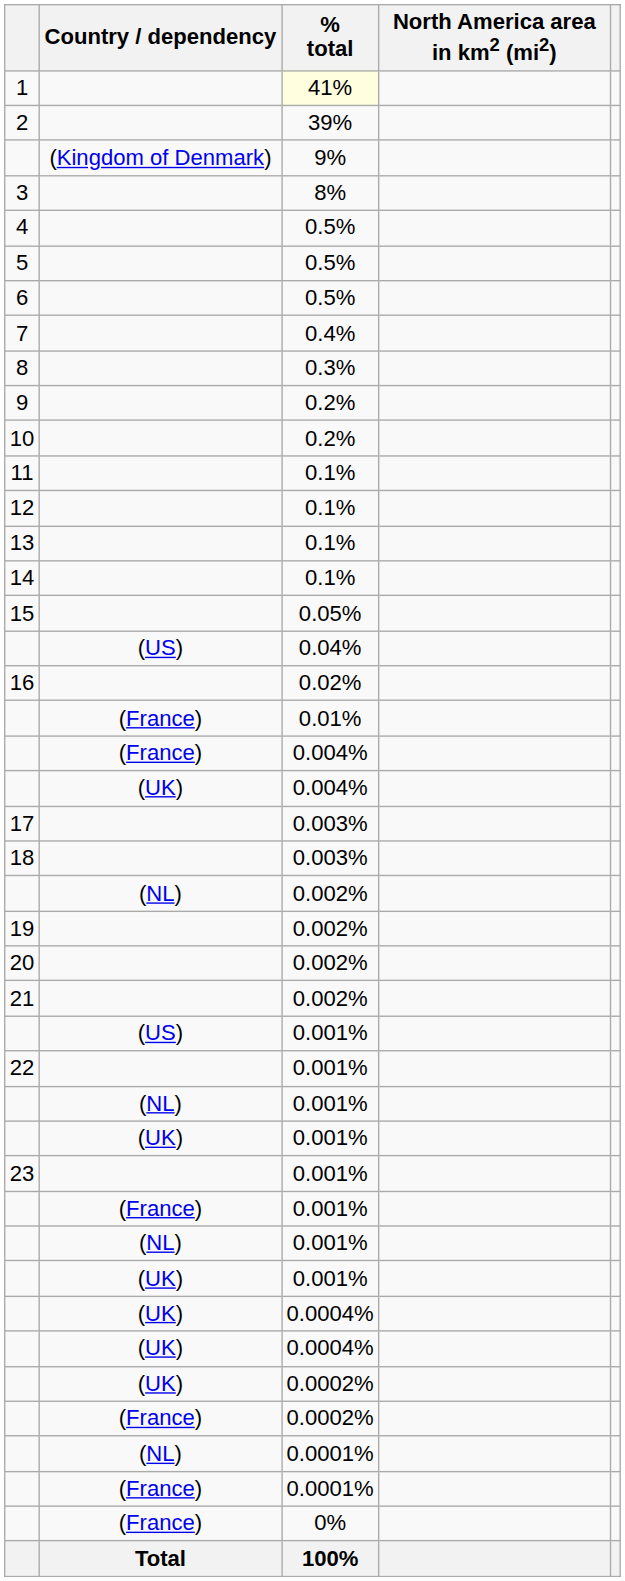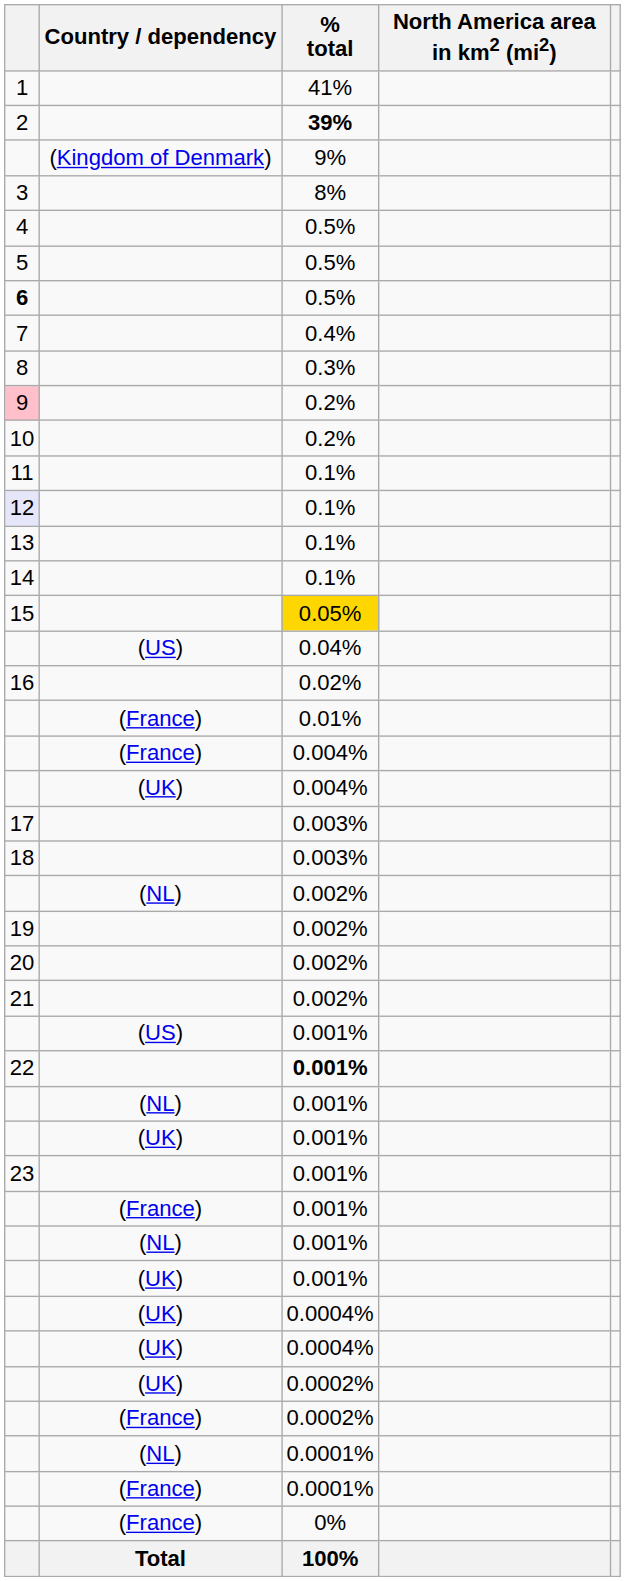(330, 87) lightyellow background -> (330, 87) no background
(330, 122) normal -> (330, 122) bold
(22, 297) normal -> (22, 297) bold
(22, 402) no background -> (22, 402) pink background
(22, 508) no background -> (22, 508) lavender background
(330, 613) no background -> (330, 613) gold background
(330, 1068) normal -> (330, 1068) bold
